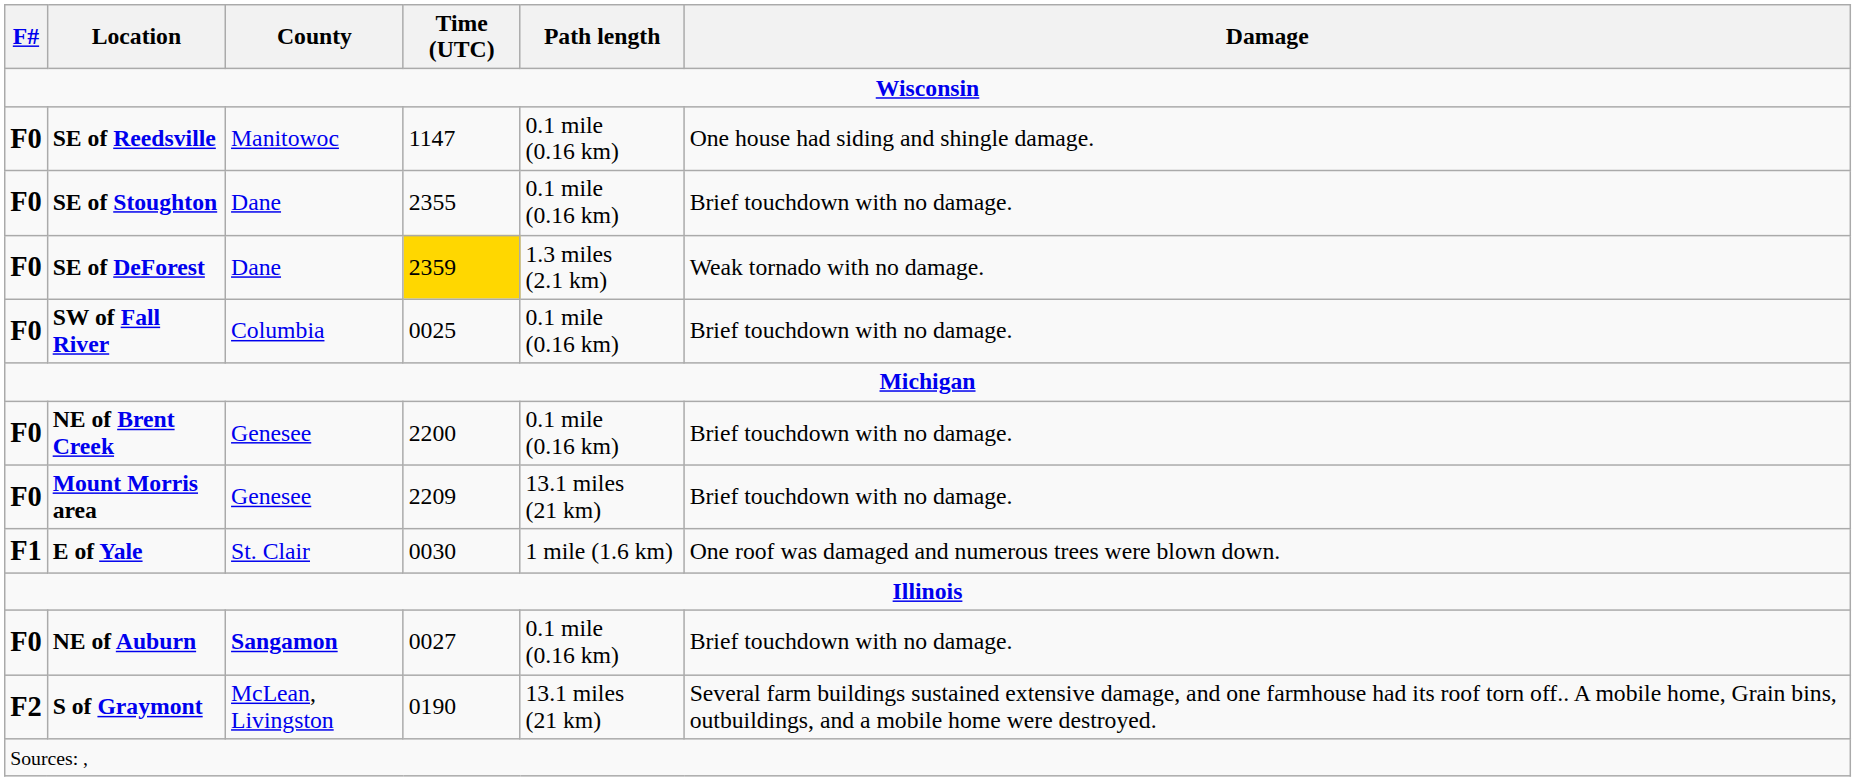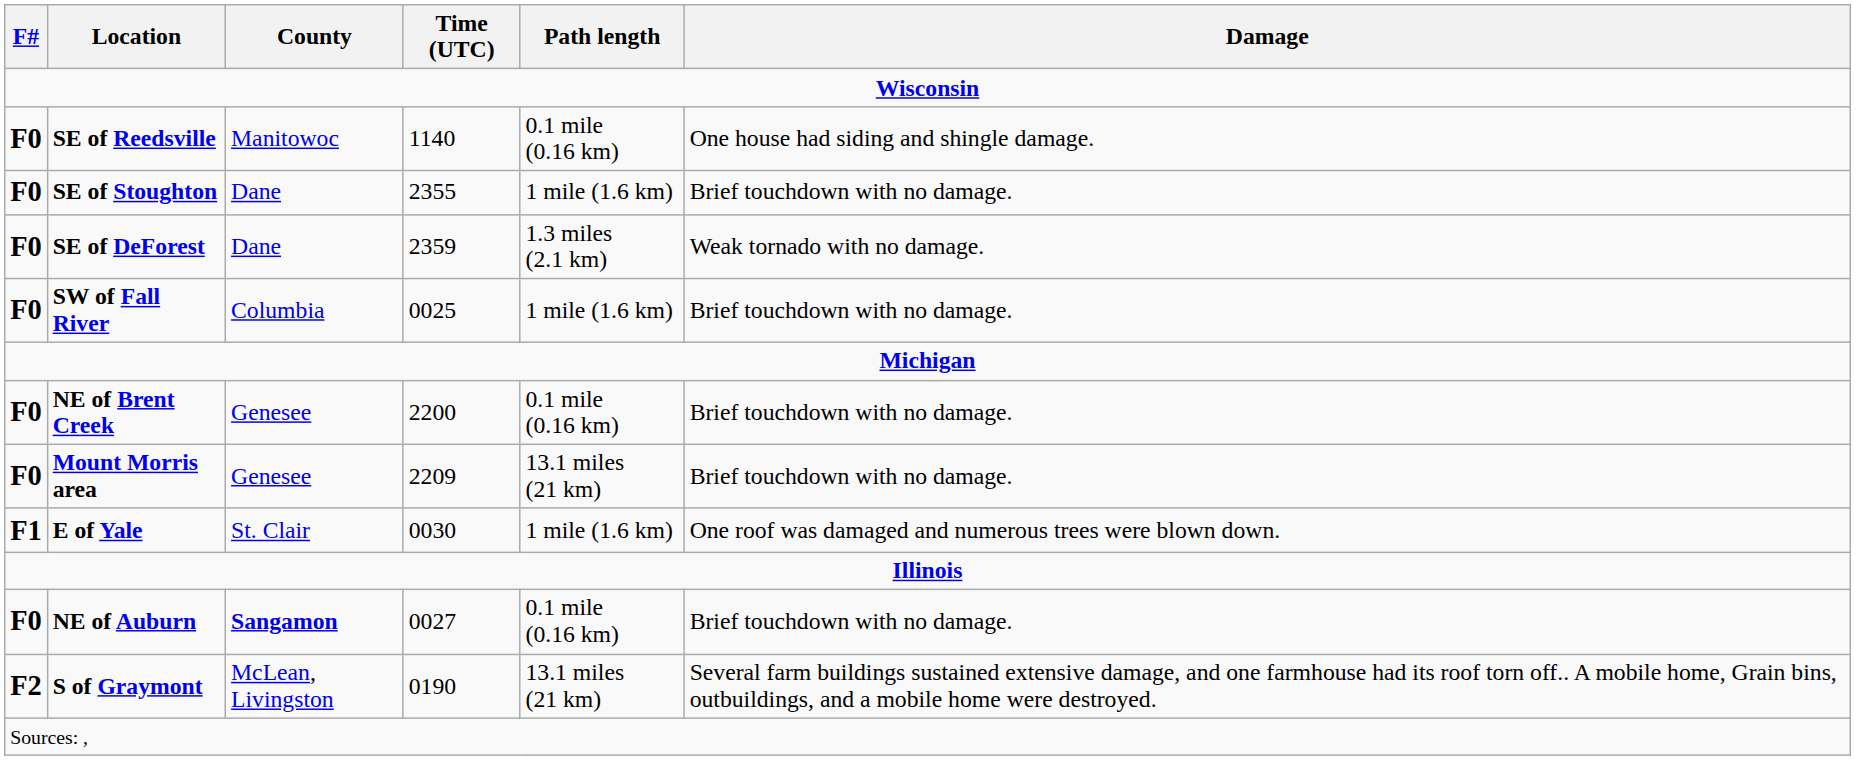(432, 138) 1147 -> (432, 138) 1140
(572, 202) 0.1 mile (0.16 km) -> (599, 192) 1 mile (1.6 km)
(432, 266) gold background -> (432, 246) no background
(572, 330) 0.1 mile (0.16 km) -> (599, 310) 1 mile (1.6 km)
